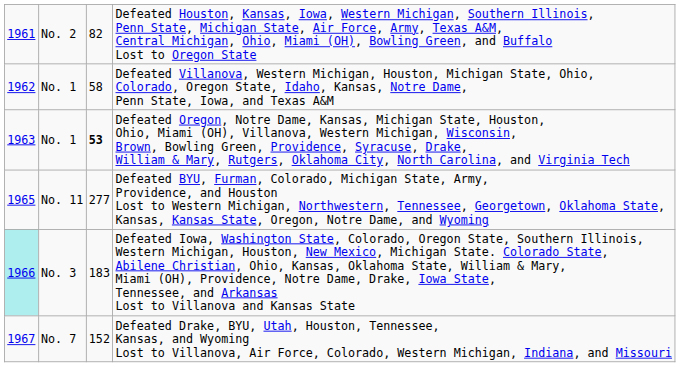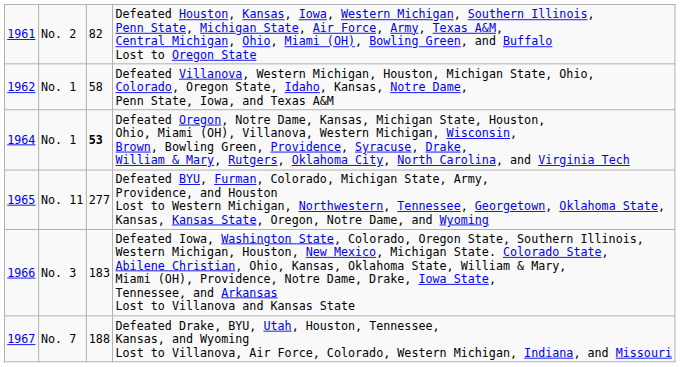(21, 140) 1963 -> (21, 140) 1964
(21, 273) paleturquoise background -> (21, 273) no background
(99, 339) 152 -> (99, 339) 188
